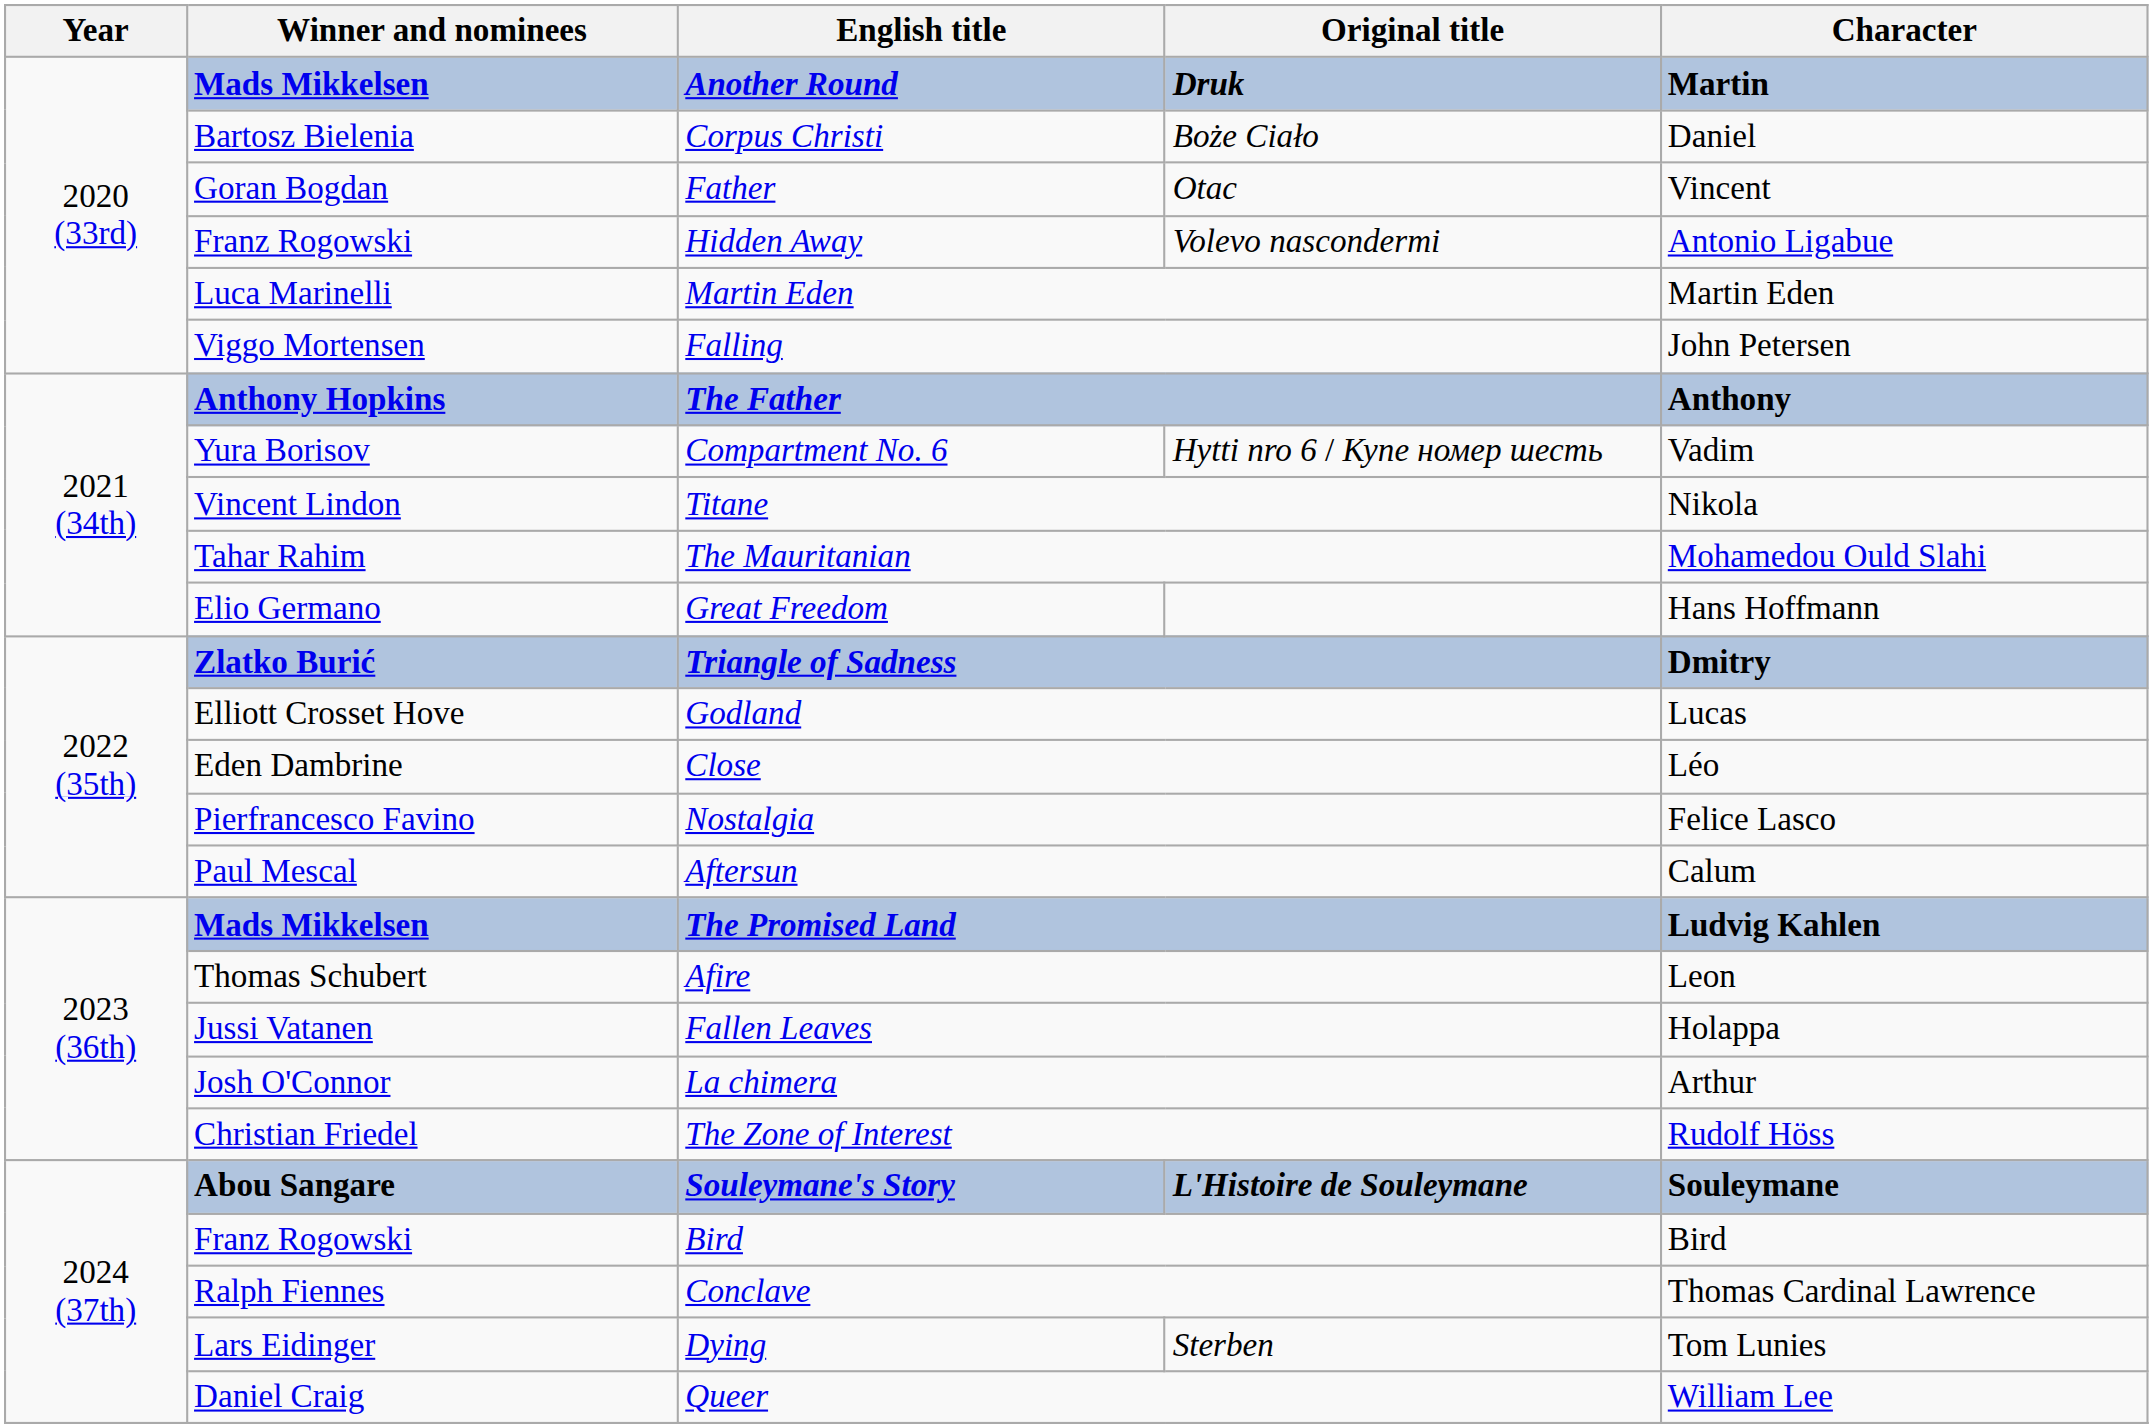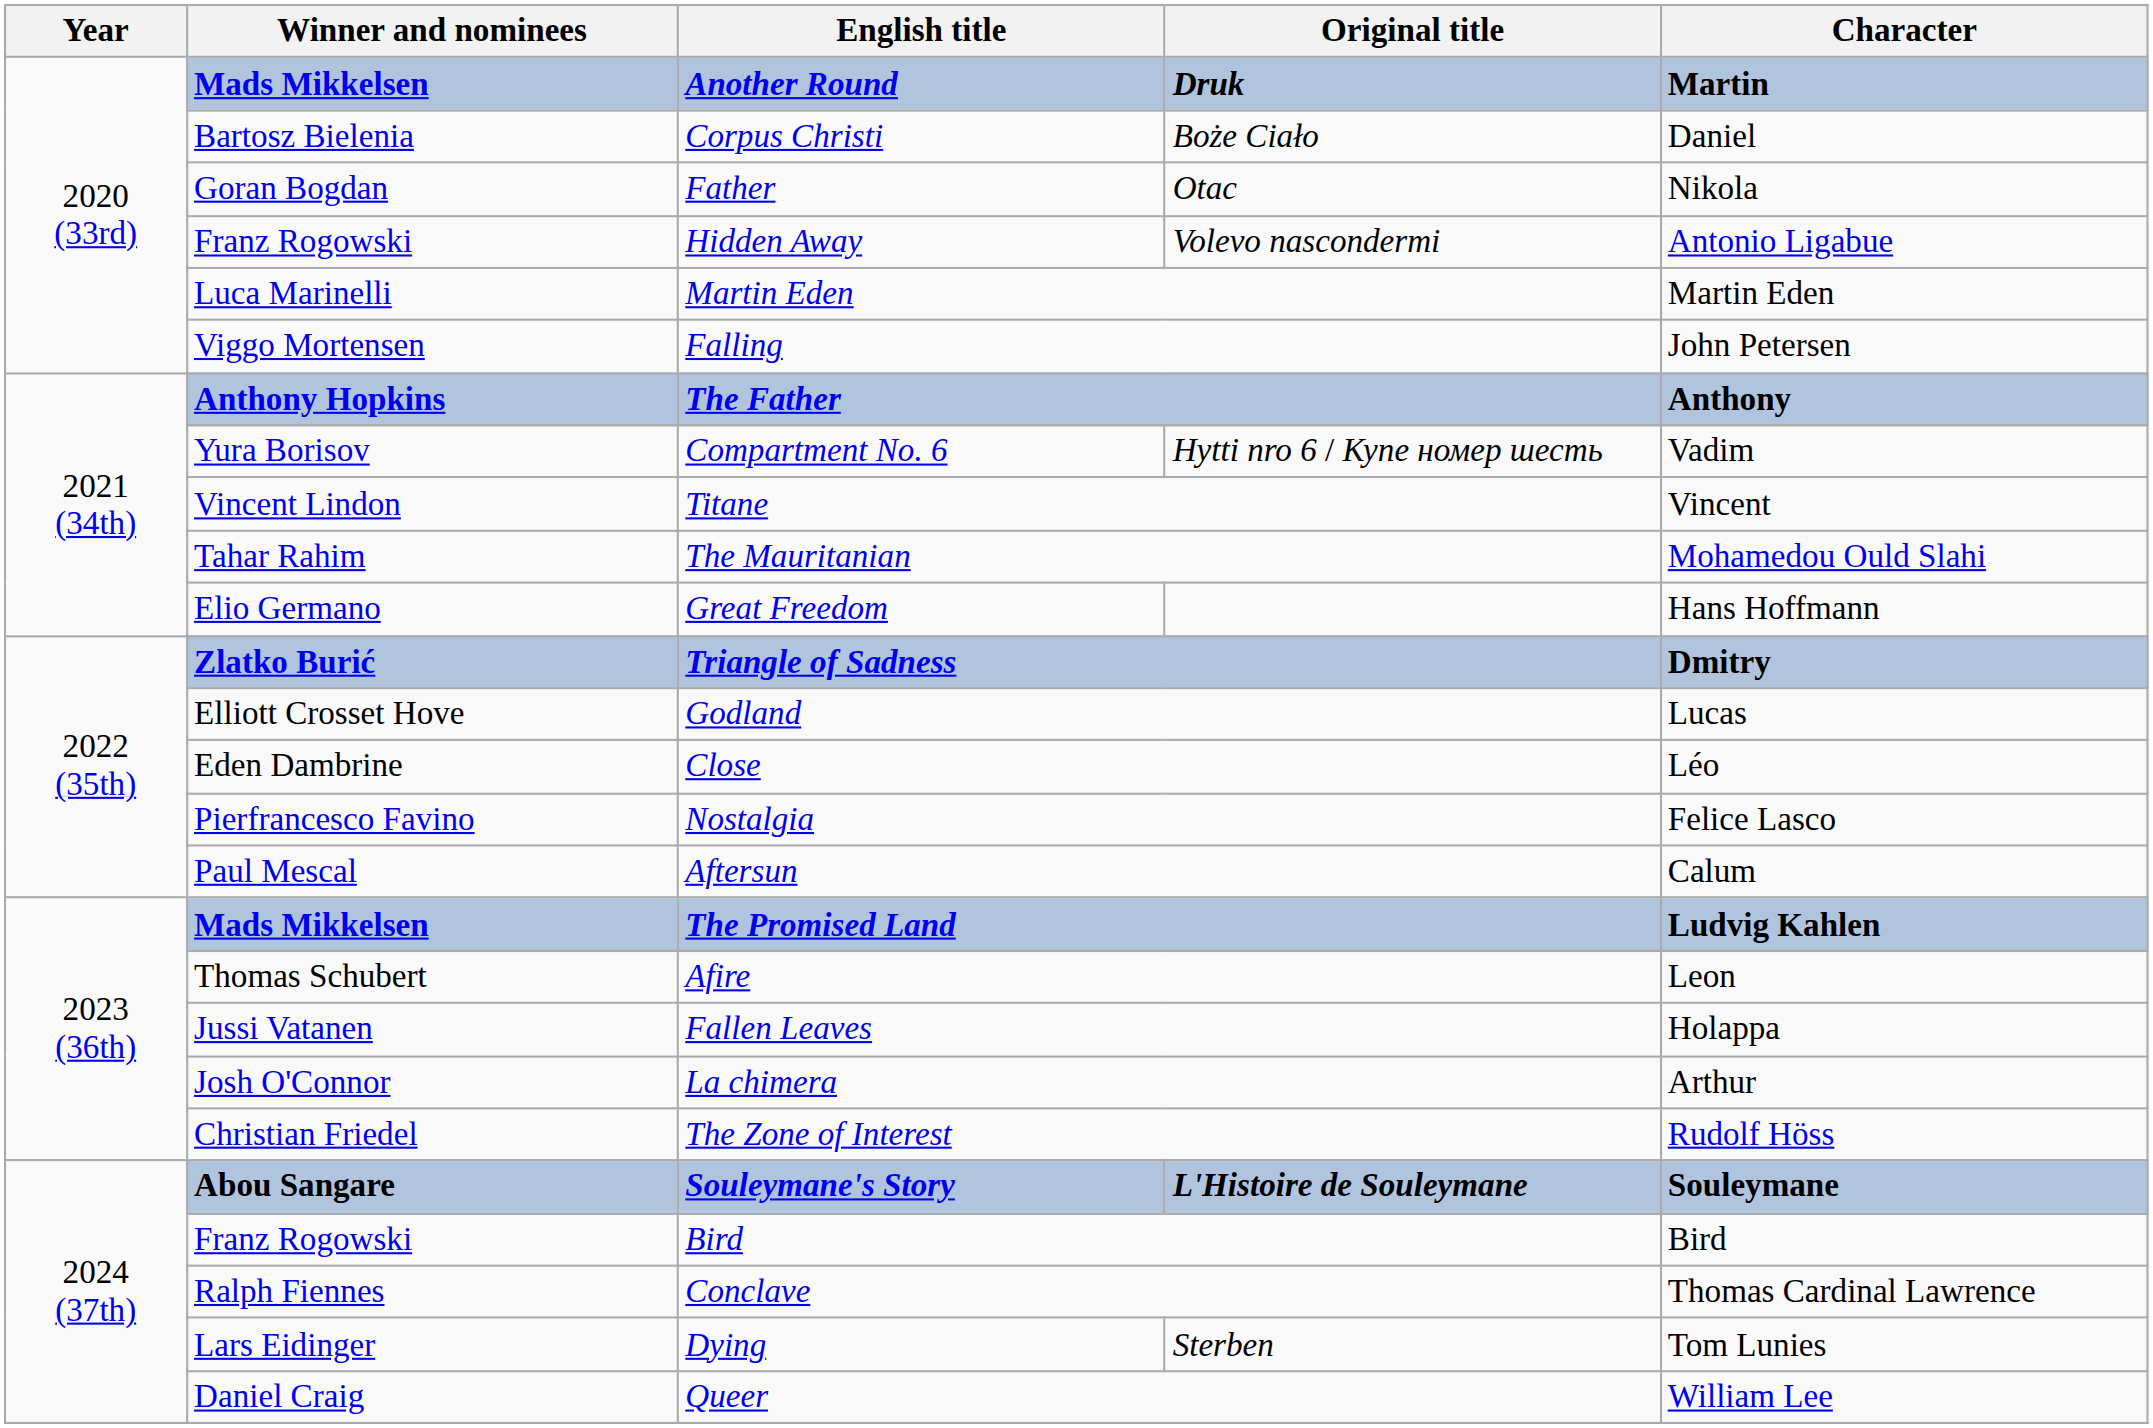(1719, 188) Vincent -> (1713, 188) Nikola
(1713, 503) Nikola -> (1719, 503) Vincent
